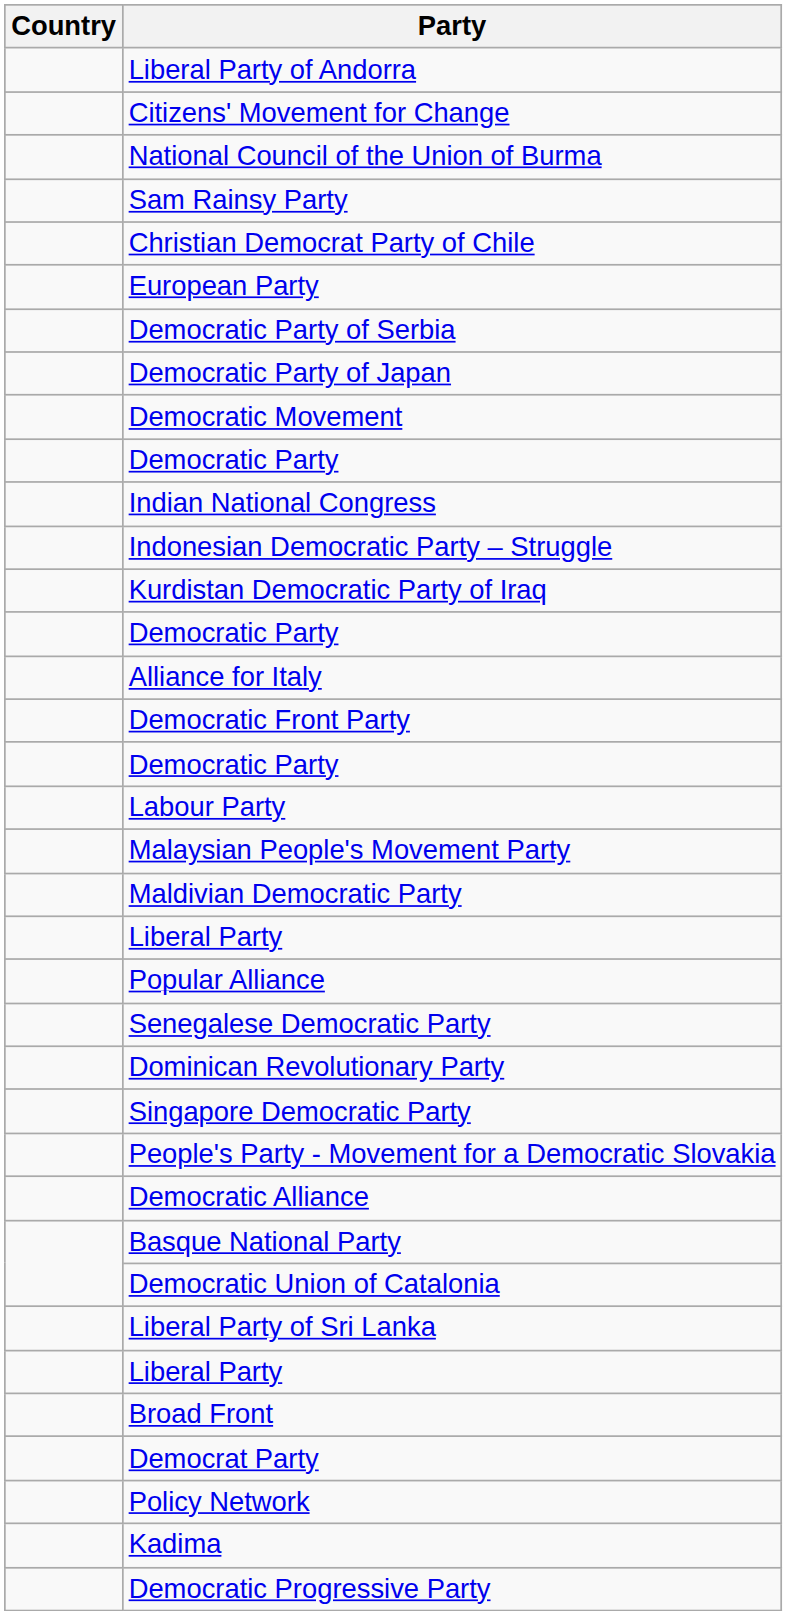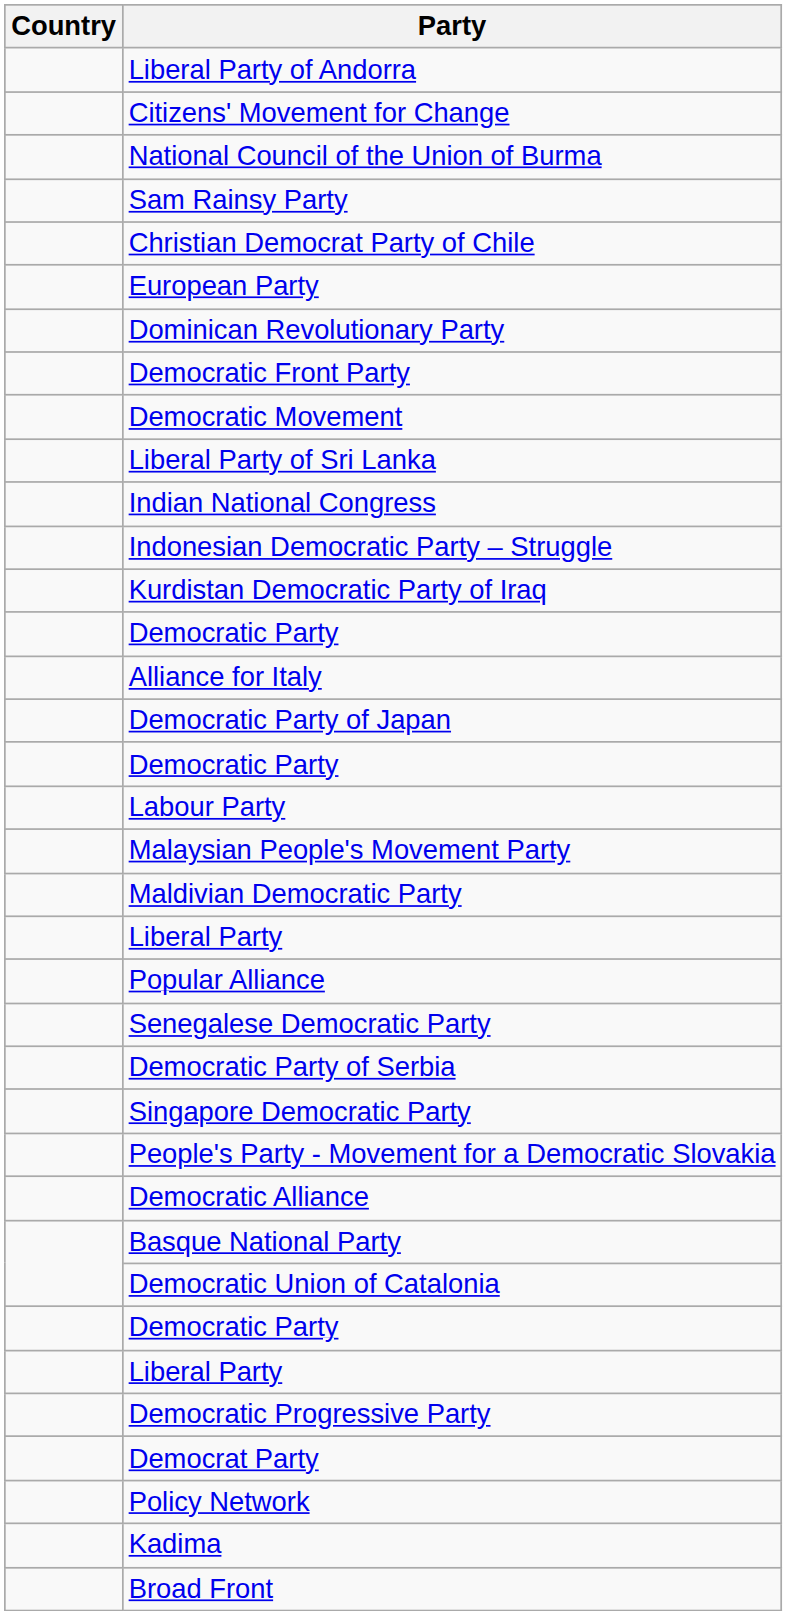(292, 329) Democratic Party of Serbia -> (316, 329) Dominican Revolutionary Party
(290, 373) Democratic Party of Japan -> (269, 373) Democratic Front Party
(234, 460) Democratic Party -> (282, 460) Liberal Party of Sri Lanka
(269, 720) Democratic Front Party -> (290, 720) Democratic Party of Japan
(316, 1067) Dominican Revolutionary Party -> (292, 1067) Democratic Party of Serbia
(282, 1327) Liberal Party of Sri Lanka -> (234, 1327) Democratic Party
(201, 1414) Broad Front -> (310, 1414) Democratic Progressive Party
(310, 1588) Democratic Progressive Party -> (201, 1588) Broad Front
